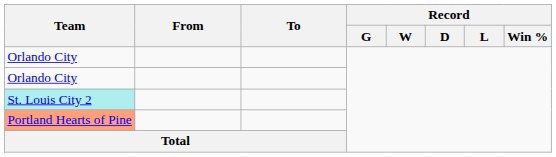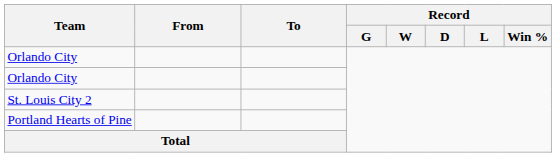(50, 99) paleturquoise background -> (50, 99) no background
(70, 120) lightsalmon background -> (70, 120) no background
